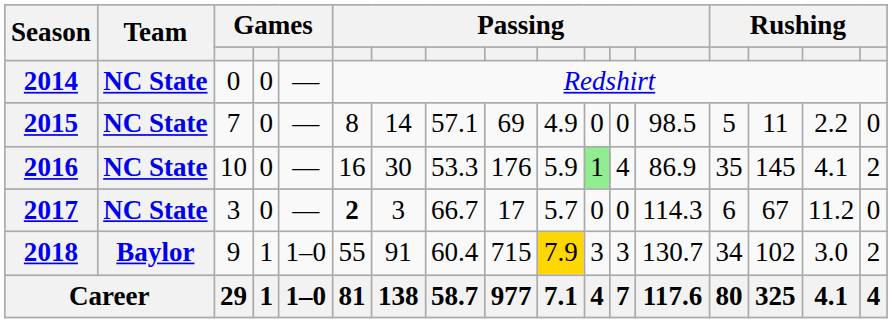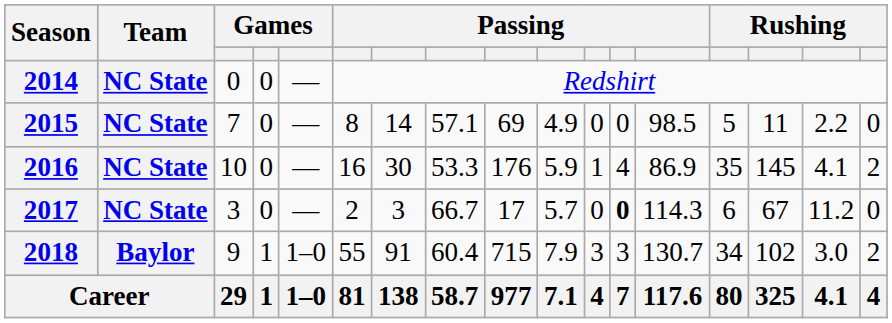(597, 167) lightgreen background -> (597, 167) no background
(352, 209) bold -> (352, 209) normal
(623, 209) normal -> (623, 209) bold
(561, 252) gold background -> (561, 252) no background
